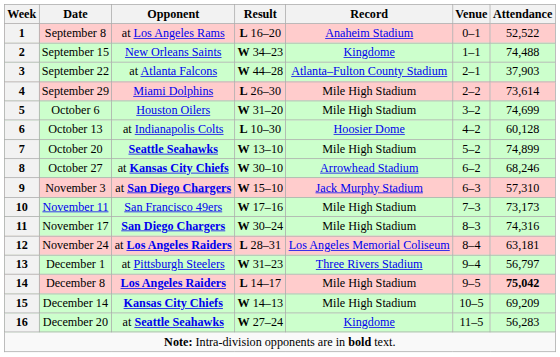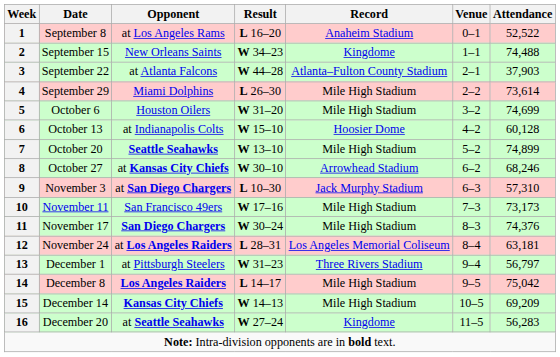(260, 129) L 10–30 -> (260, 129) W 15–10
(260, 187) W 15–10 -> (260, 187) L 10–30
(523, 226) 74,316 -> (523, 226) 74,376
(523, 284) bold -> (523, 284) normal
